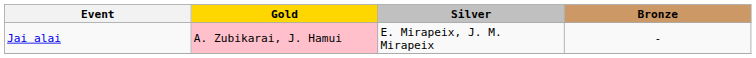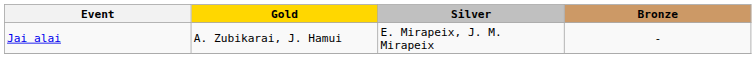(268, 38) pink background -> (268, 38) no background
